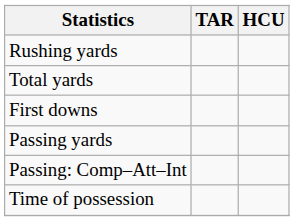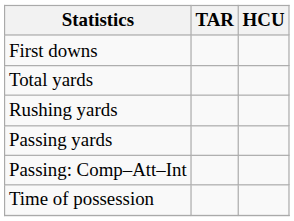rows swapped: (53, 110) <-> (63, 50)
